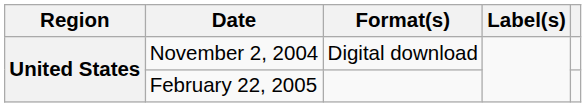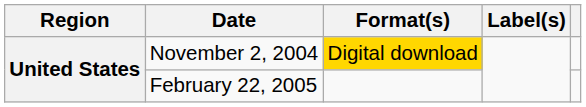(403, 53) no background -> (403, 53) gold background
